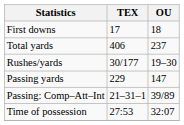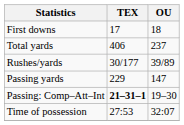(164, 62) 19–30 -> (163, 62) 39/89
(128, 95) normal -> (128, 95) bold
(163, 95) 39/89 -> (164, 95) 19–30
